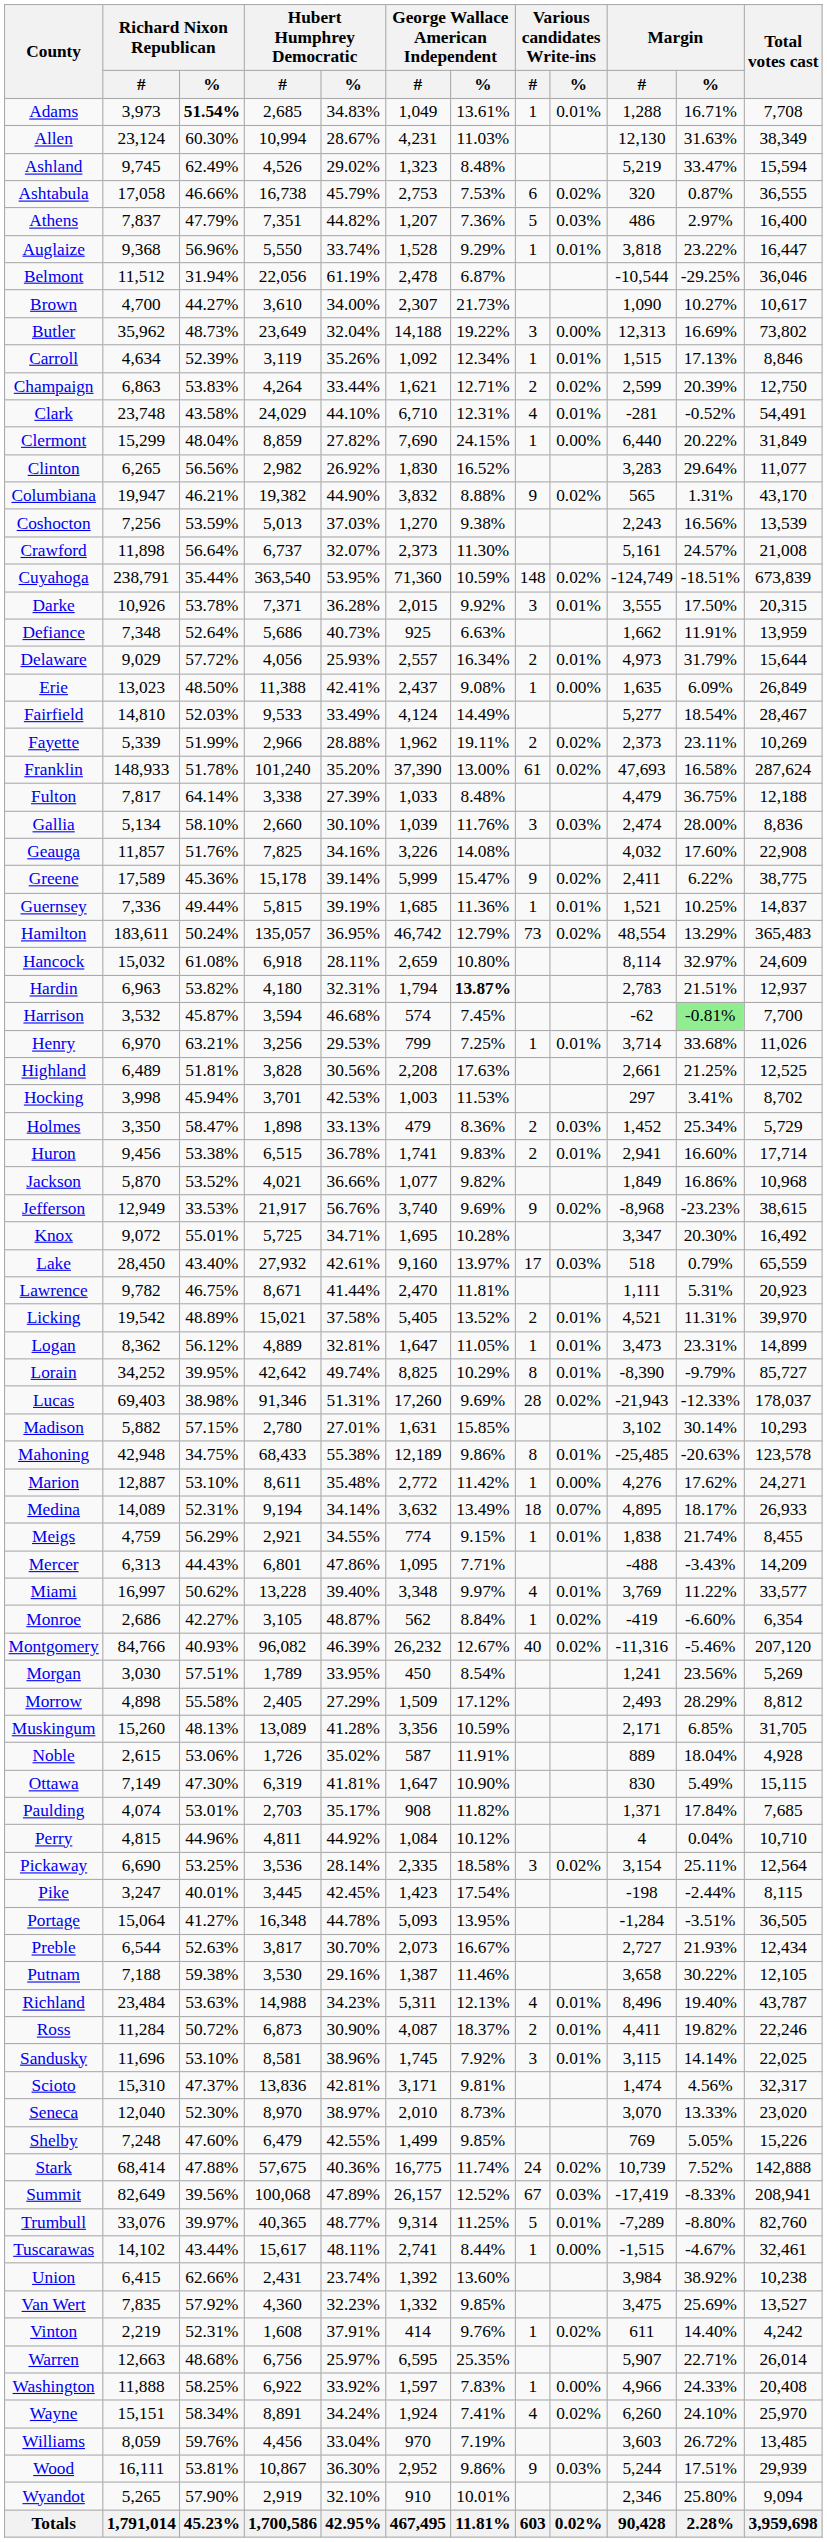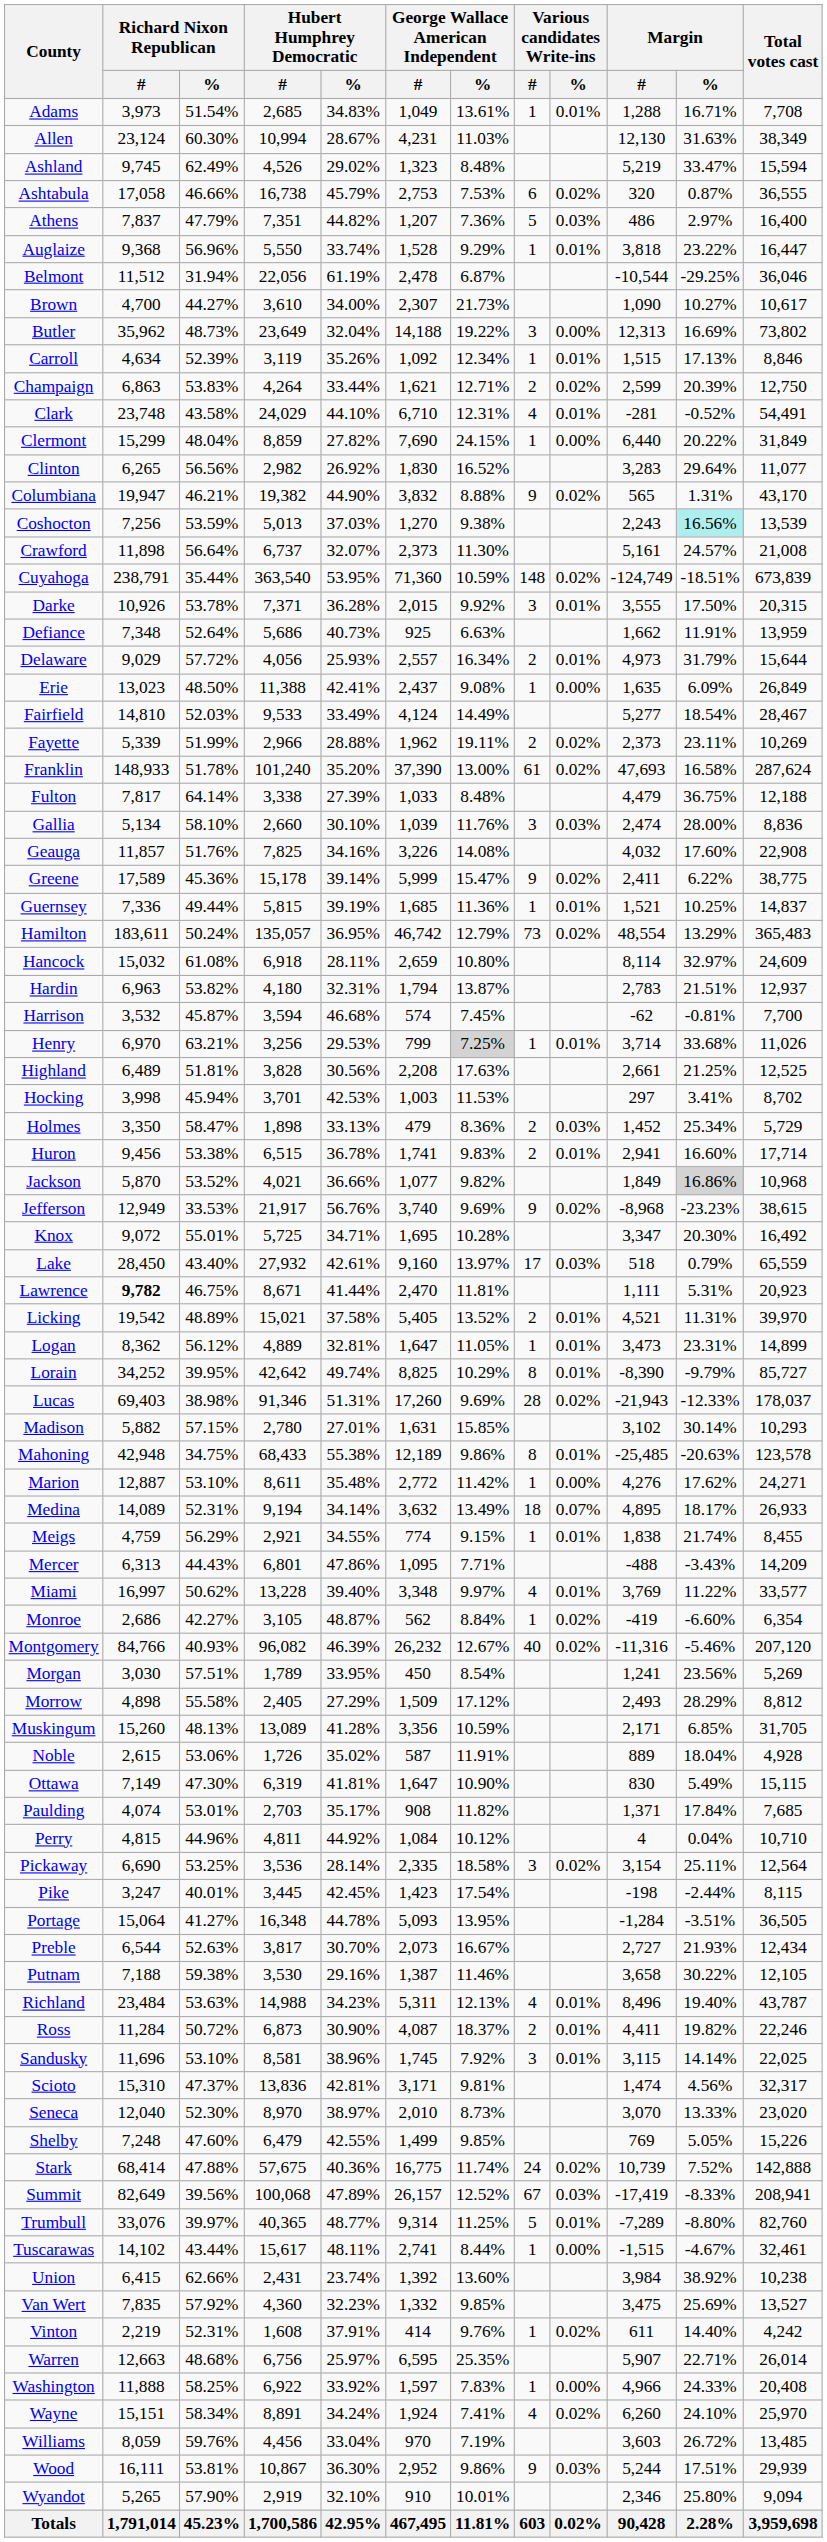(212, 111) bold -> (212, 111) normal
(710, 522) no background -> (710, 522) paleturquoise background
(483, 988) bold -> (483, 988) normal
(710, 1016) lightgreen background -> (710, 1016) no background
(483, 1043) no background -> (483, 1043) lightgrey background
(710, 1180) no background -> (710, 1180) lightgrey background
(141, 1290) normal -> (141, 1290) bold
